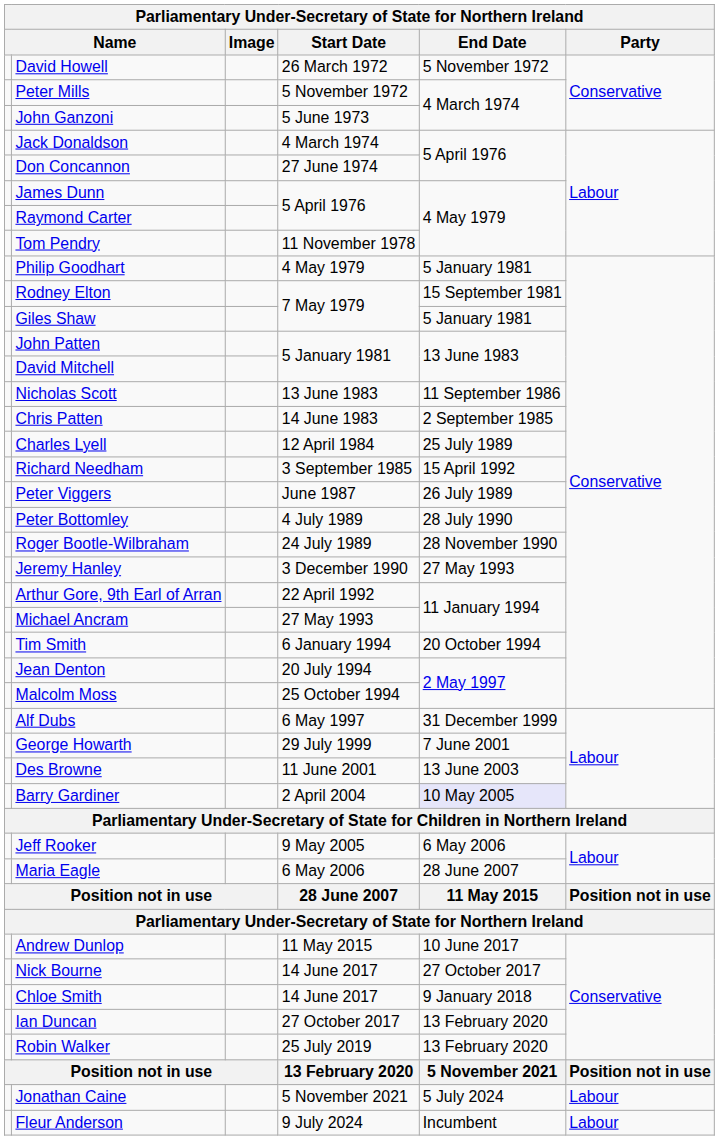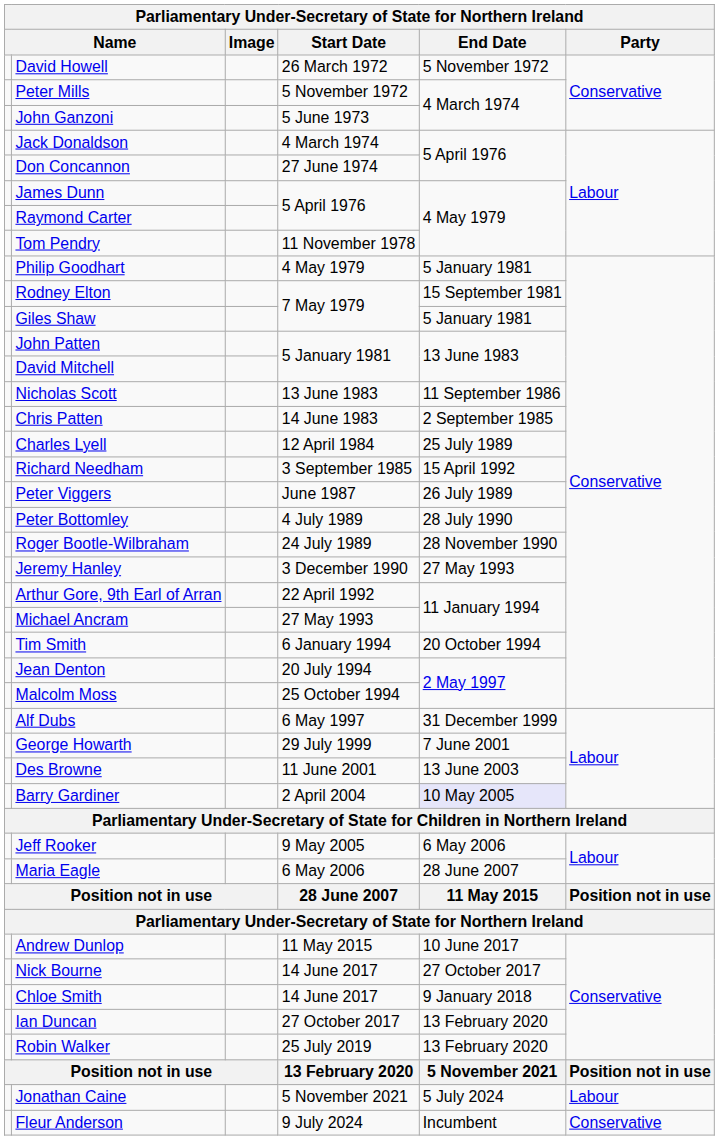(594, 1122) Labour -> (615, 1122) Conservative
